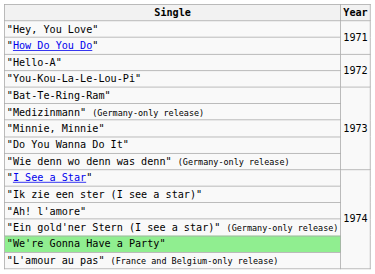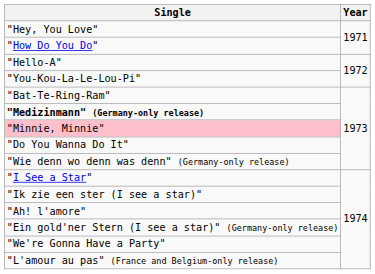(105, 112) normal -> (105, 112) bold
(56, 128) no background -> (56, 128) pink background
(86, 244) lightgreen background -> (86, 244) no background
